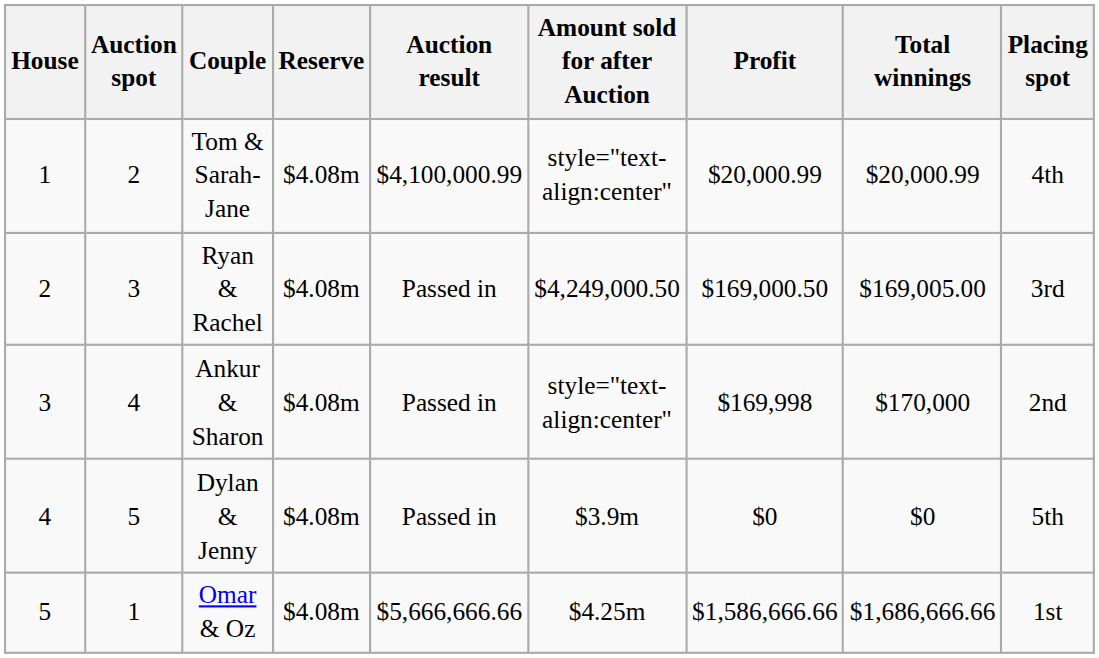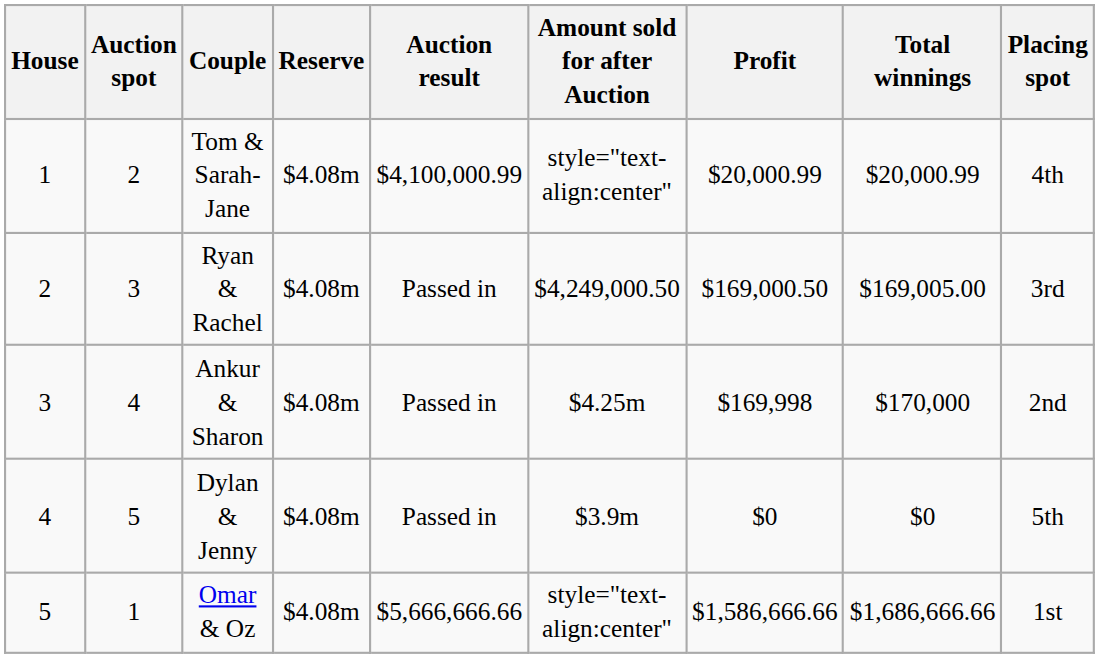(607, 402) style="text-align:center" -> (607, 402) $4.25m
(607, 612) $4.25m -> (607, 612) style="text-align:center"
